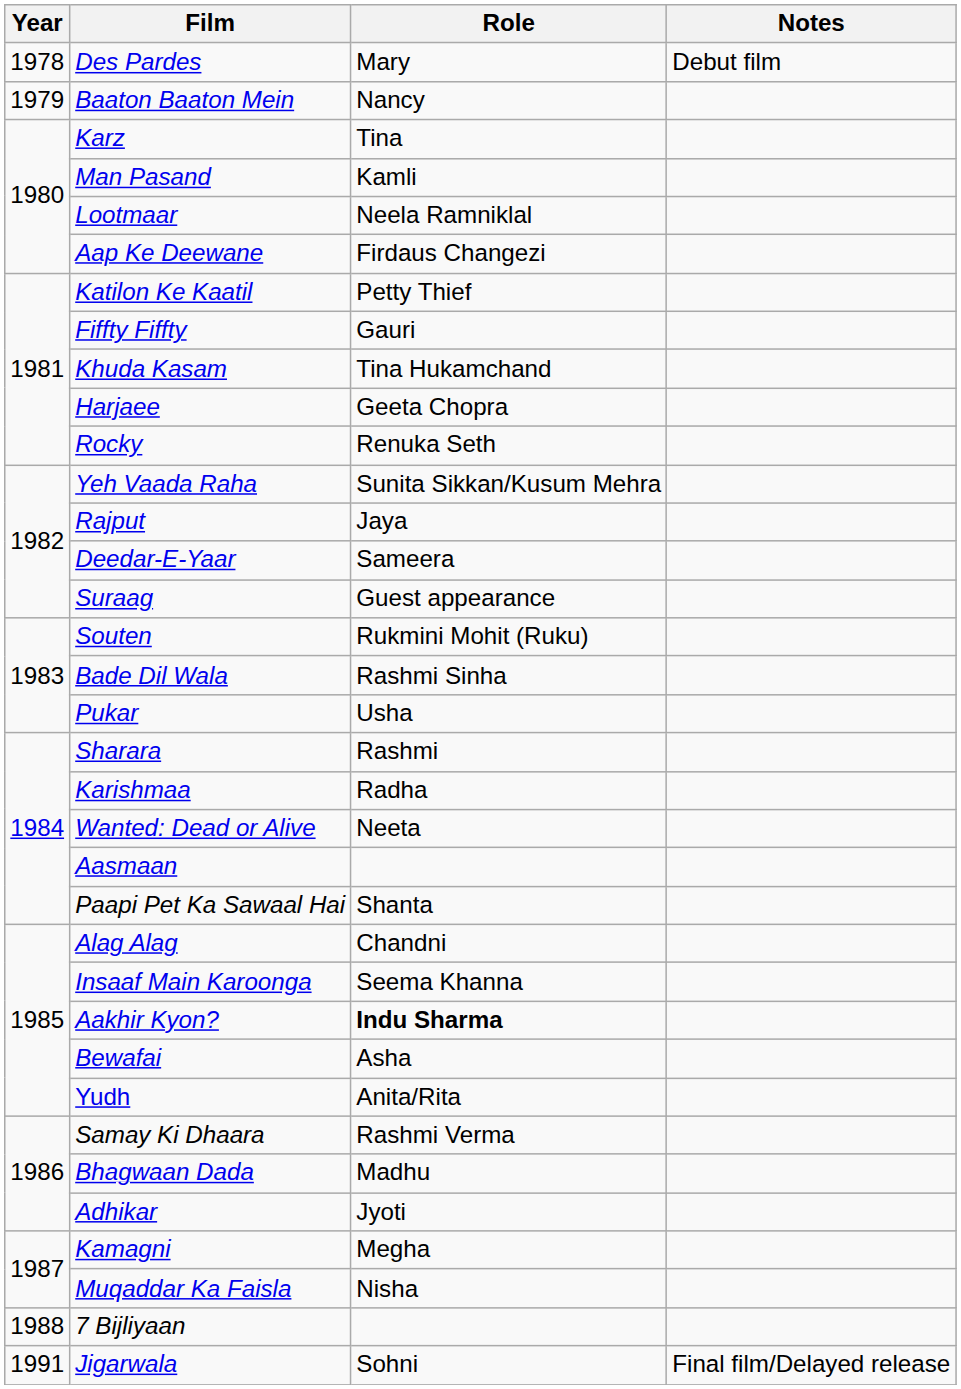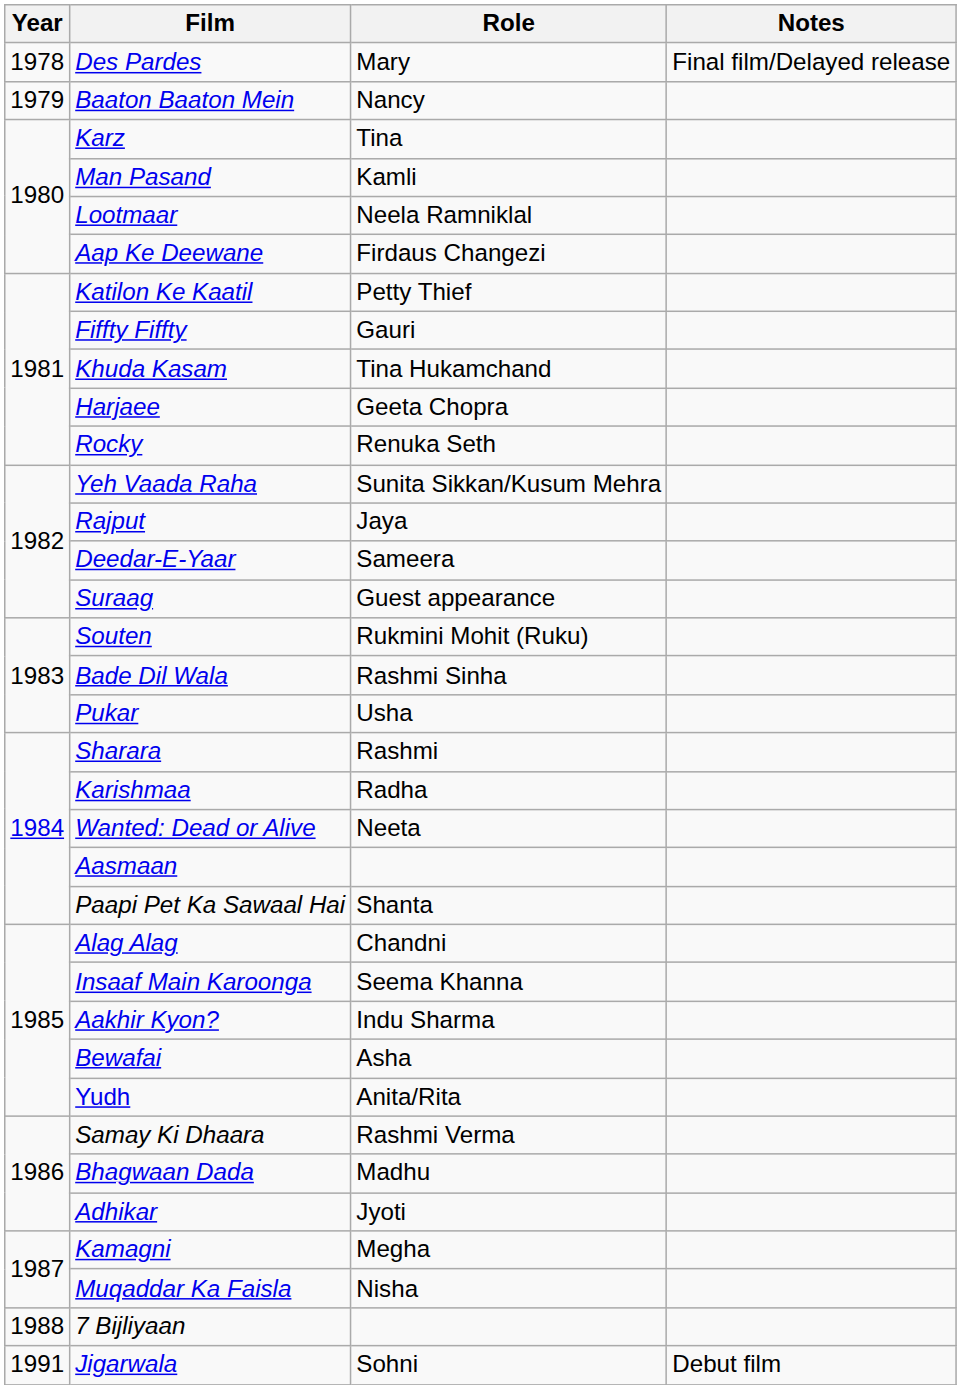(727, 61) Debut film -> (811, 61) Final film/Delayed release
(429, 1019) bold -> (425, 1019) normal
(811, 1364) Final film/Delayed release -> (727, 1364) Debut film
